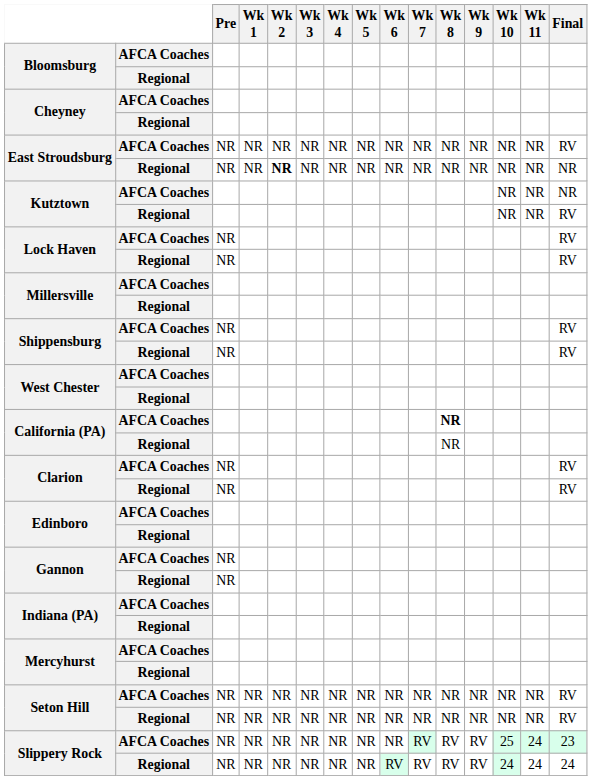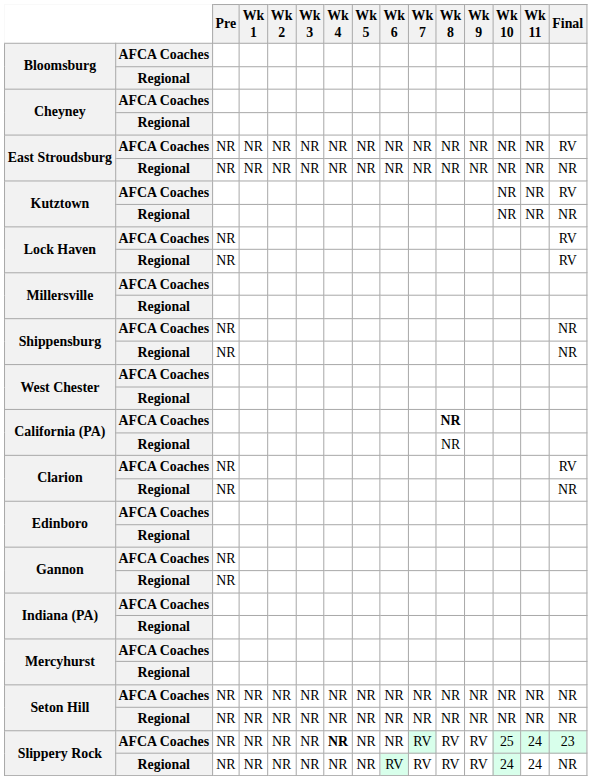(282, 169) bold -> (282, 169) normal
(568, 192) NR -> (568, 192) RV
(568, 214) RV -> (568, 214) NR
(568, 329) RV -> (568, 329) NR
(568, 352) RV -> (568, 352) NR
(568, 489) RV -> (568, 489) NR
(568, 695) RV -> (568, 695) NR
(568, 718) RV -> (568, 718) NR
(338, 741) normal -> (338, 741) bold
(568, 764) 24 -> (568, 764) NR
